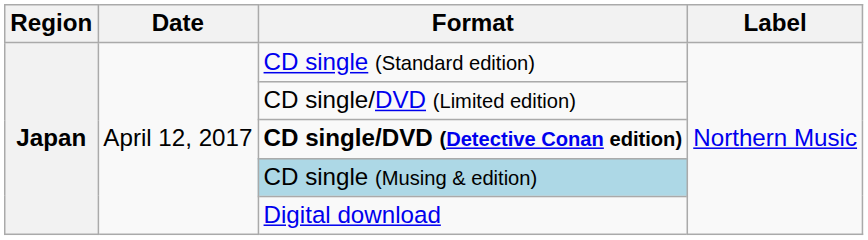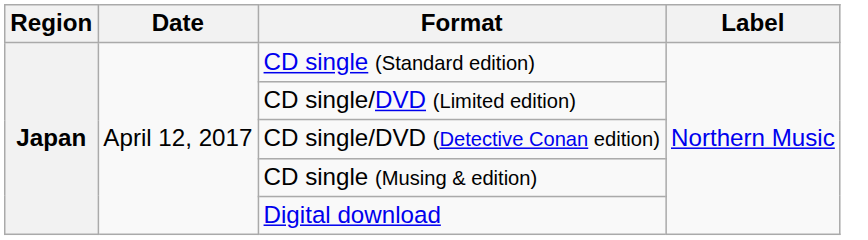(473, 138) bold -> (462, 138) normal
(400, 176) lightblue background -> (400, 176) no background
